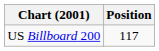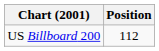(129, 35) 117 -> (129, 35) 112
